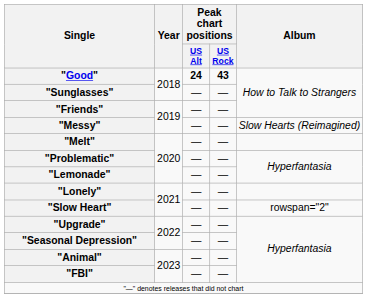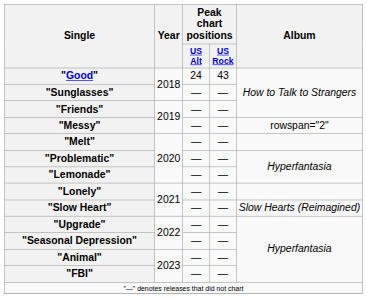(196, 76) bold -> (196, 76) normal
(223, 76) bold -> (223, 76) normal
(299, 125) Slow Hearts (Reimagined) -> (299, 125) rowspan="2"
(299, 208) rowspan="2" -> (299, 208) Slow Hearts (Reimagined)
